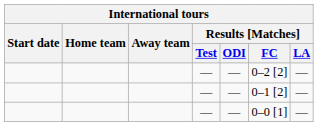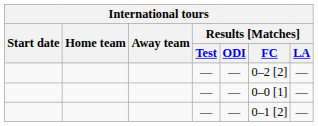(269, 92) 0–1 [2] -> (269, 92) 0–0 [1]
(269, 111) 0–0 [1] -> (269, 111) 0–1 [2]
